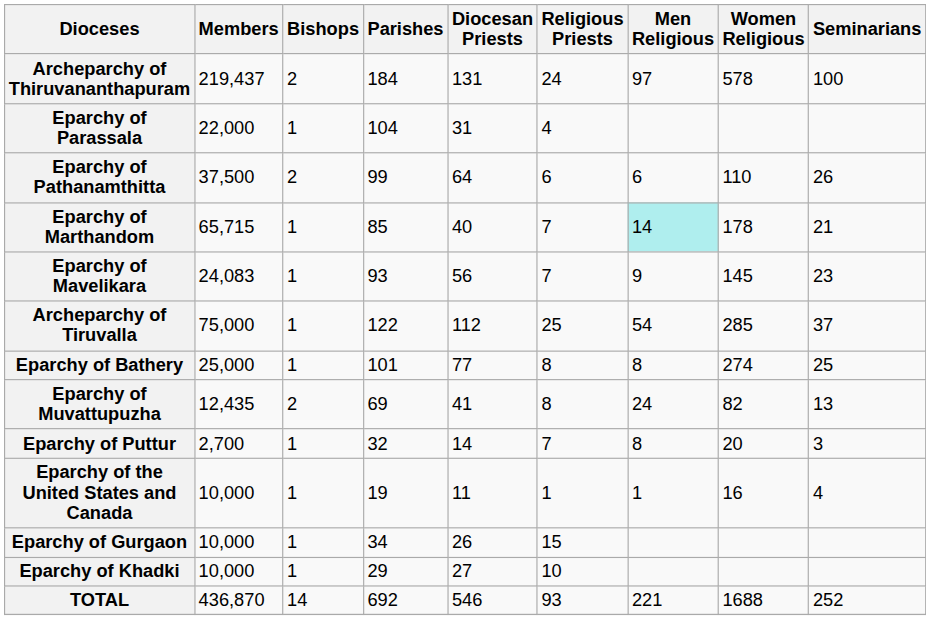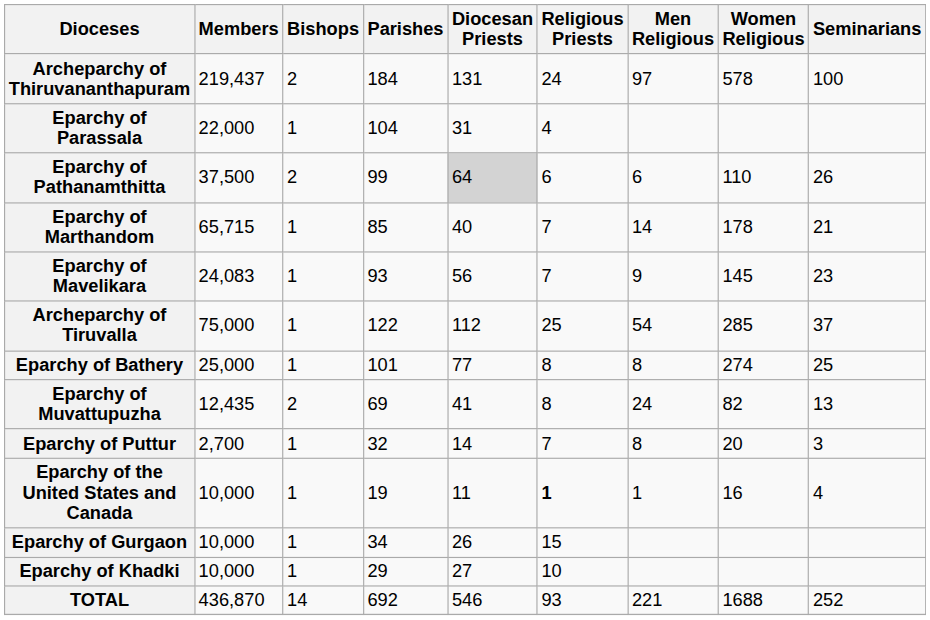(462, 177) no background -> (462, 177) lightgrey background
(642, 227) paleturquoise background -> (642, 227) no background
(547, 492) normal -> (547, 492) bold
